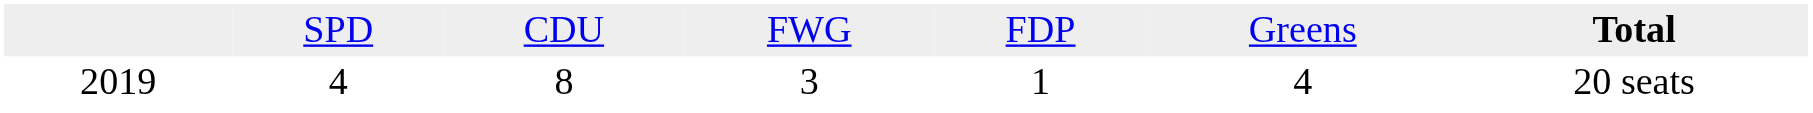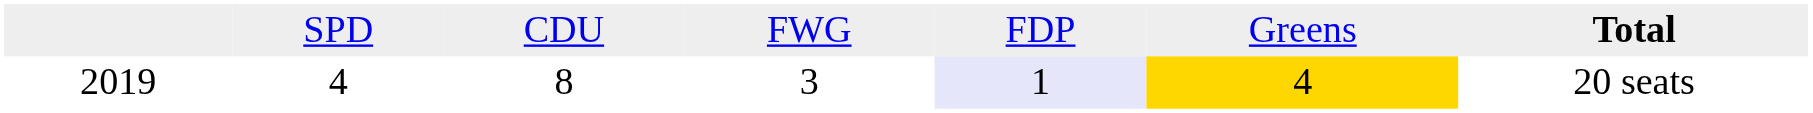(1041, 81) no background -> (1041, 81) lavender background
(1303, 81) no background -> (1303, 81) gold background
